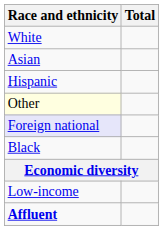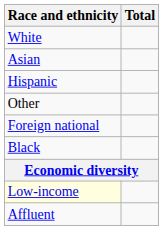(23, 103) lightyellow background -> (23, 103) no background
(53, 125) lavender background -> (53, 125) no background
(43, 192) no background -> (43, 192) lightyellow background
(32, 214) bold -> (31, 214) normal
